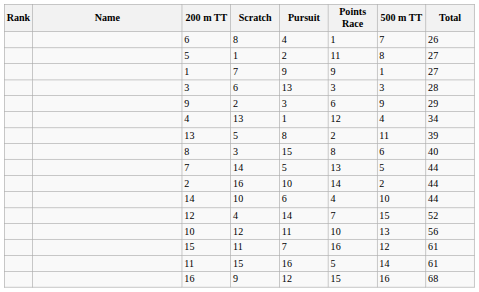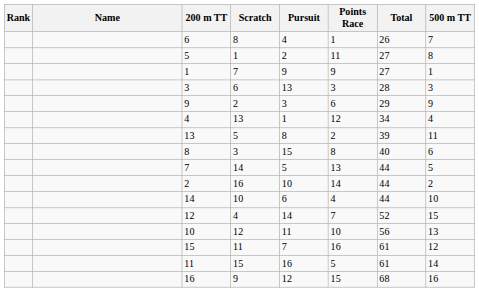columns swapped: (401, 18) <-> (450, 18)
